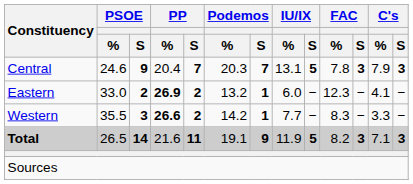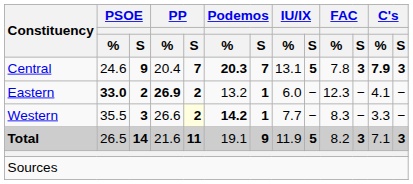(234, 68) normal -> (234, 68) bold
(381, 68) normal -> (381, 68) bold
(113, 92) normal -> (113, 92) bold
(167, 115) bold -> (167, 115) normal
(197, 115) no background -> (197, 115) lightyellow background
(234, 115) normal -> (234, 115) bold
